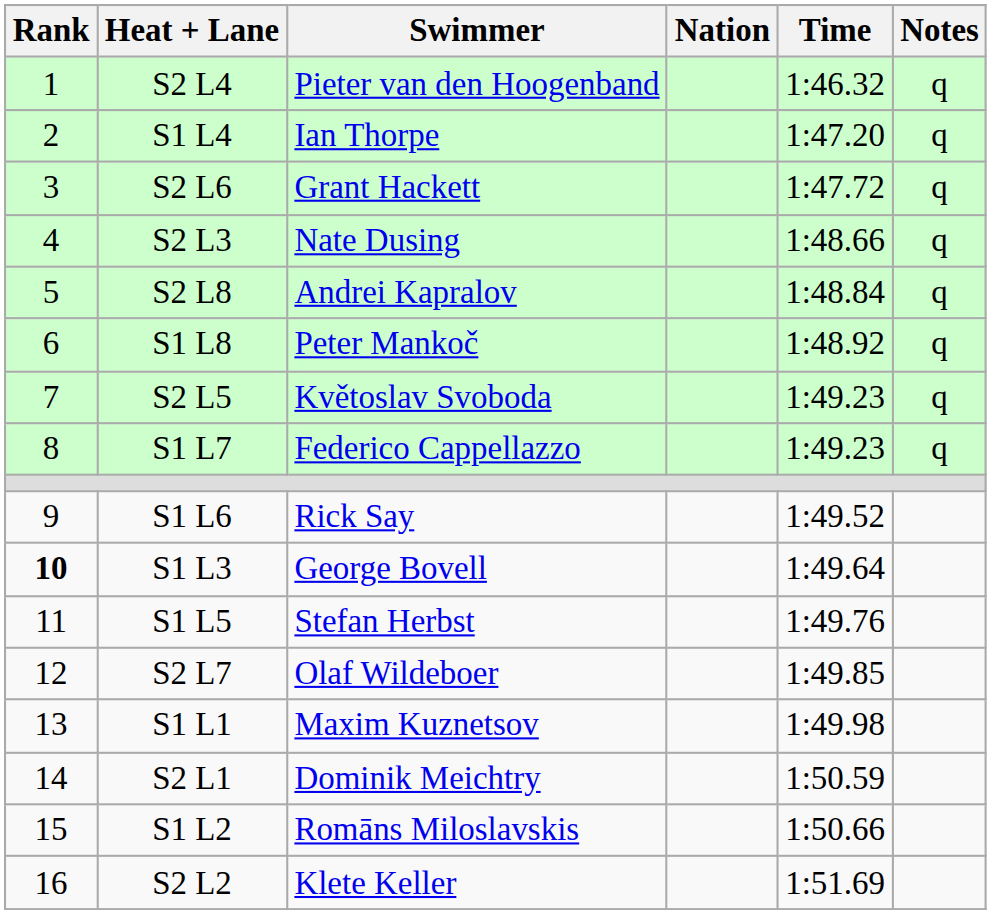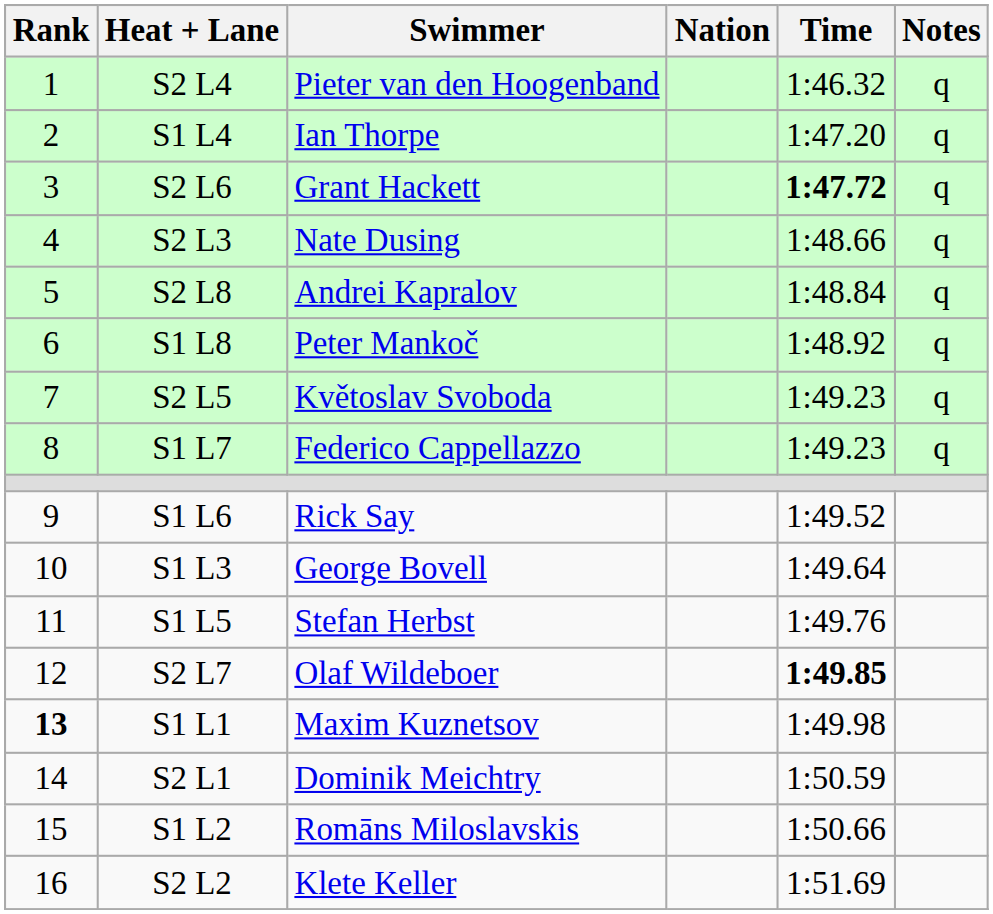(835, 187) normal -> (836, 187) bold
(51, 568) bold -> (51, 568) normal
(835, 673) normal -> (836, 673) bold
(51, 725) normal -> (51, 725) bold
